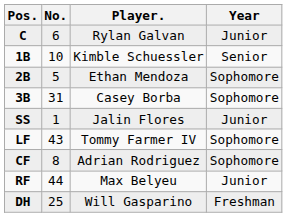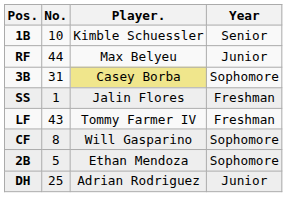- row: (23, 36)
rows swapped: (23, 77) <-> (23, 181)
(139, 98) no background -> (139, 77) khaki background
(244, 119) Junior -> (244, 98) Freshman
(244, 139) Sophomore -> (244, 119) Freshman
(139, 160) Adrian Rodriguez -> (139, 139) Will Gasparino
(139, 202) Will Gasparino -> (139, 181) Adrian Rodriguez
(244, 202) Freshman -> (244, 181) Junior
